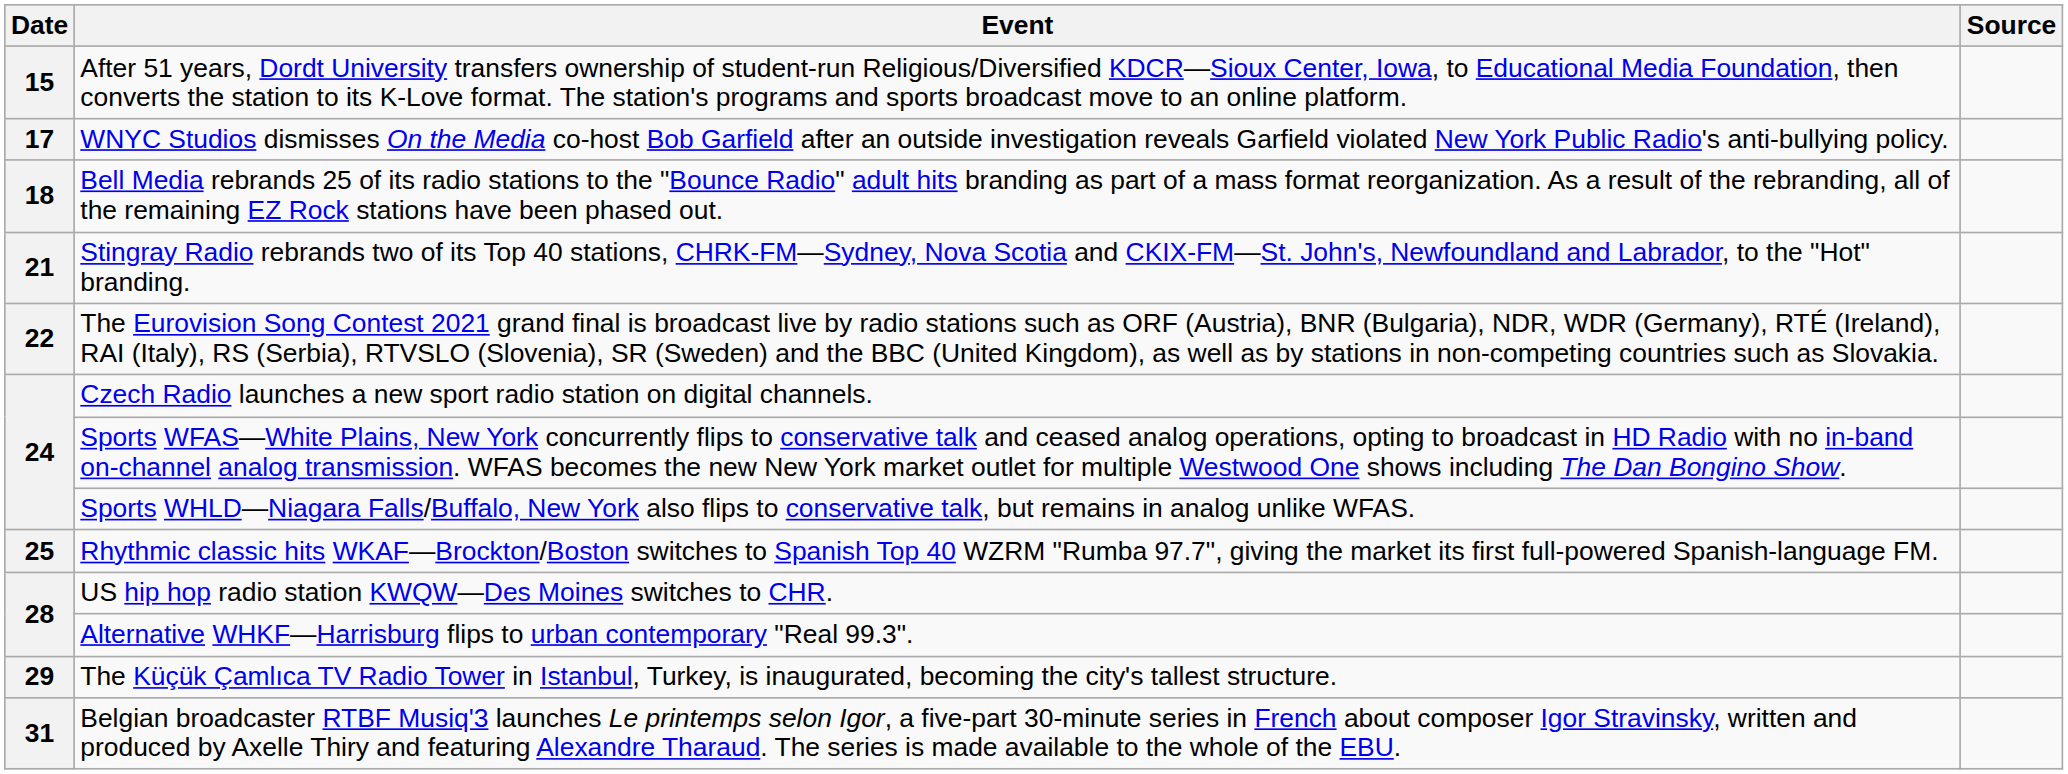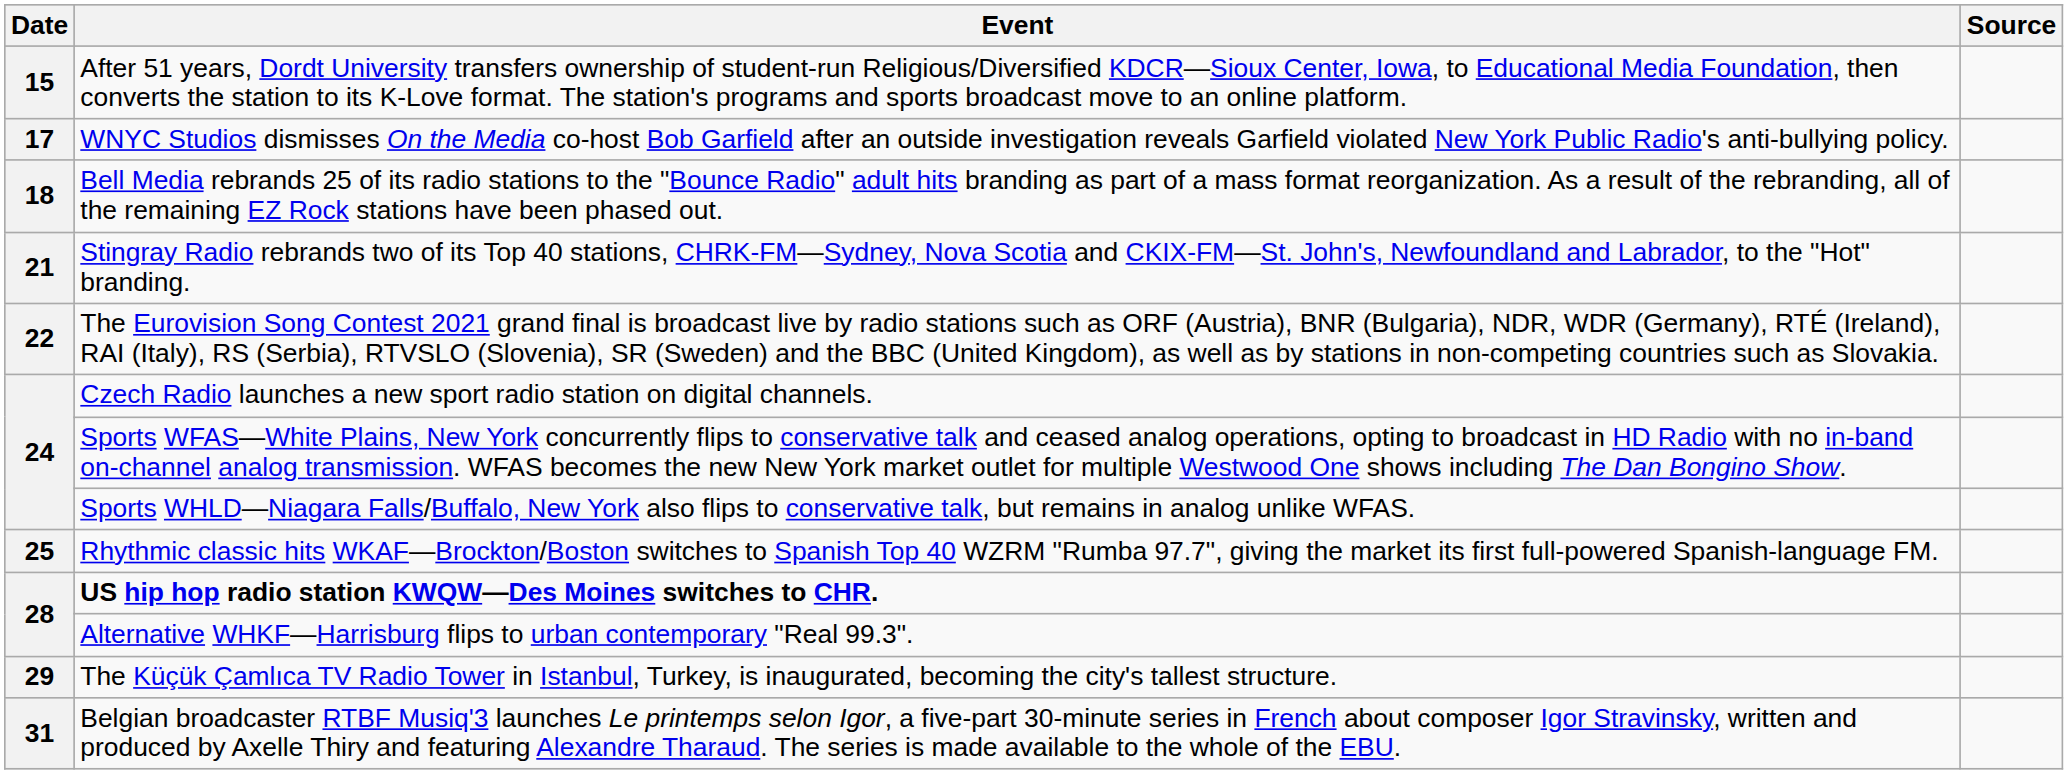(457, 592) normal -> (479, 592) bold
